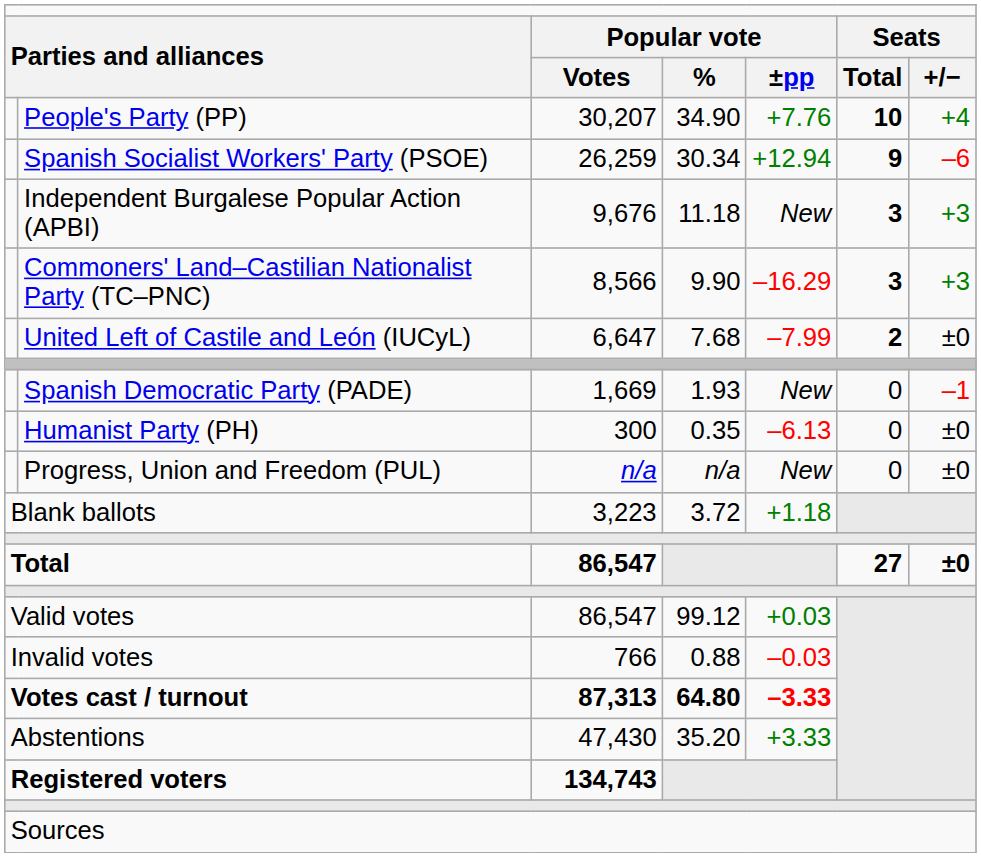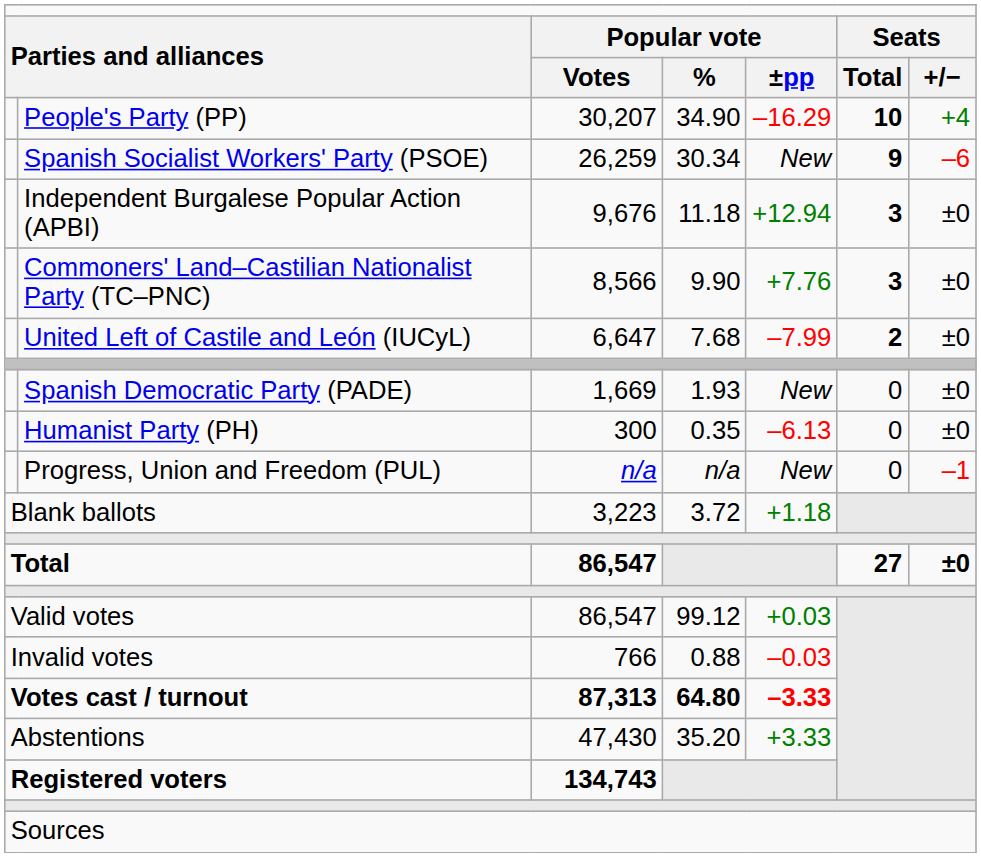(799, 117) +7.76 -> (792, 117) –16.29
(792, 158) +12.94 -> (806, 158) New
(806, 213) New -> (792, 213) +12.94
(956, 213) +3 -> (956, 213) ±0
(792, 282) –16.29 -> (799, 282) +7.76
(956, 282) +3 -> (956, 282) ±0
(956, 390) –1 -> (956, 390) ±0
(956, 471) ±0 -> (956, 471) –1
